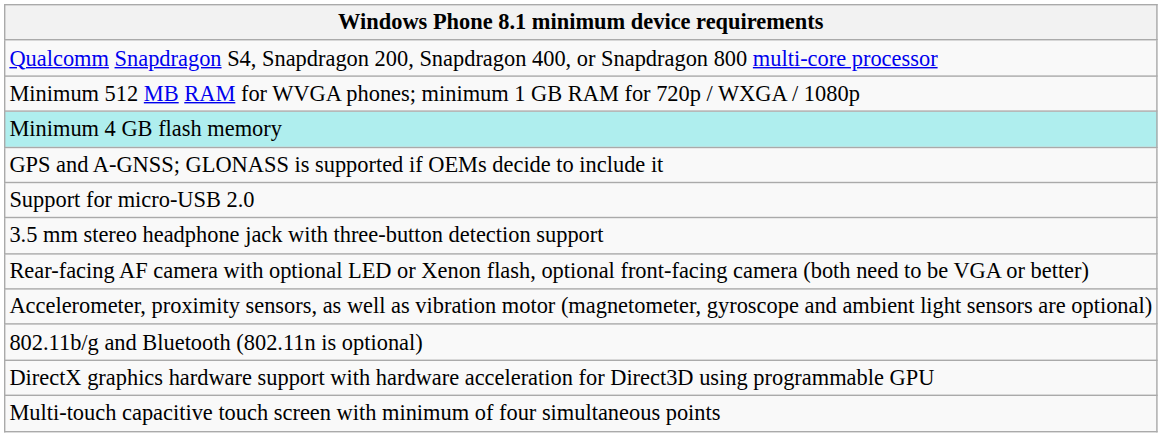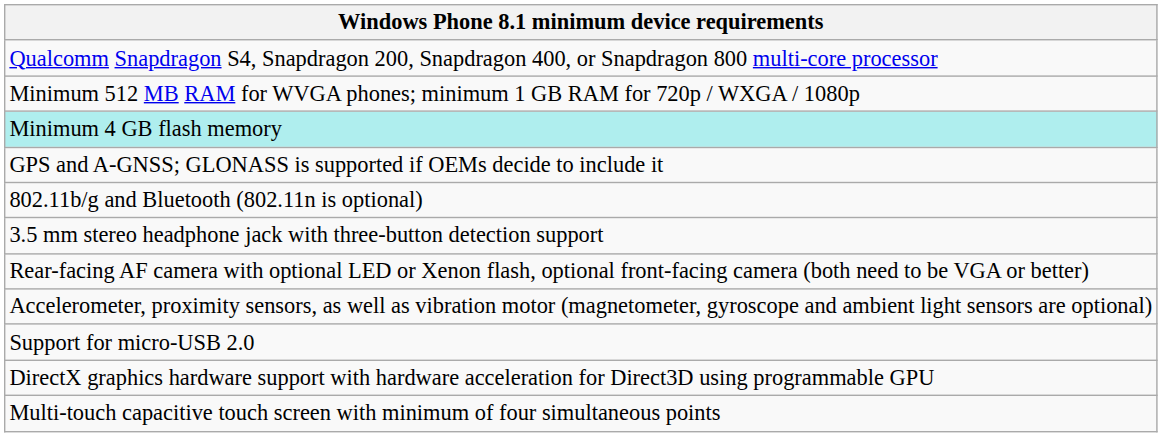(132, 199) Support for micro-USB 2.0 -> (216, 199) 802.11b/g and Bluetooth (802.11n is optional)
(216, 341) 802.11b/g and Bluetooth (802.11n is optional) -> (132, 341) Support for micro-USB 2.0
